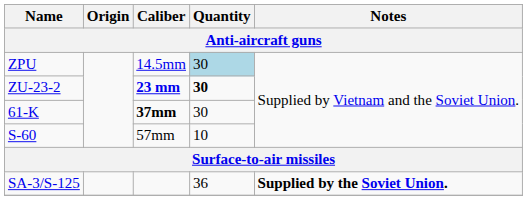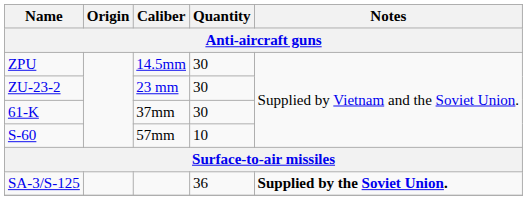(200, 64) lightblue background -> (200, 64) no background
(158, 87) bold -> (157, 87) normal
(200, 87) bold -> (200, 87) normal
(156, 111) bold -> (156, 111) normal
